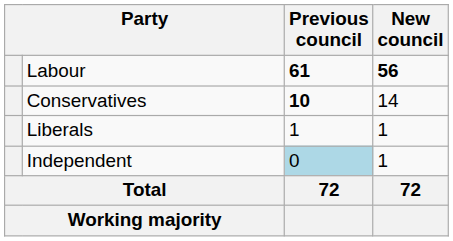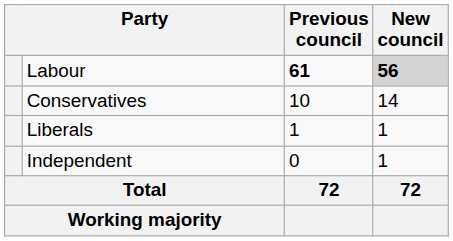(388, 70) no background -> (388, 70) lightgrey background
(300, 100) bold -> (300, 100) normal
(294, 160) lightblue background -> (294, 160) no background
